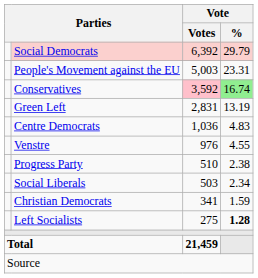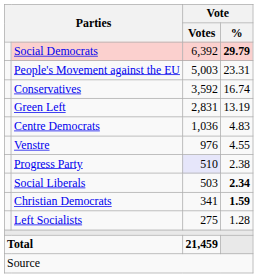(237, 51) normal -> (237, 51) bold
(205, 88) pink background -> (205, 88) no background
(237, 88) lightgreen background -> (237, 88) no background
(209, 164) no background -> (209, 164) lavender background
(240, 182) normal -> (240, 182) bold
(240, 201) normal -> (240, 201) bold
(240, 220) bold -> (240, 220) normal
